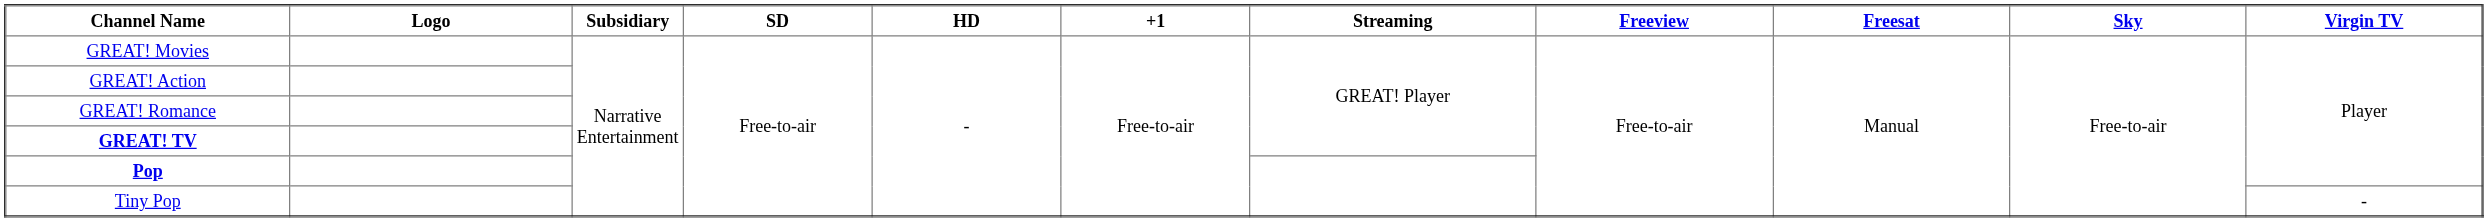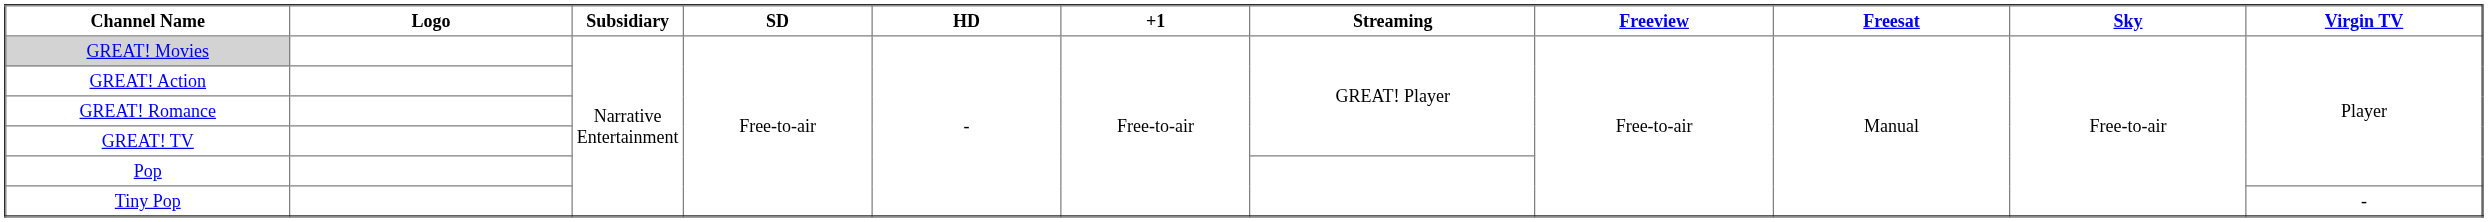(148, 50) no background -> (148, 50) lightgrey background
(148, 140) bold -> (148, 140) normal
(148, 170) bold -> (148, 170) normal
